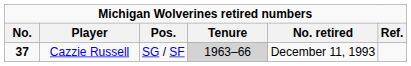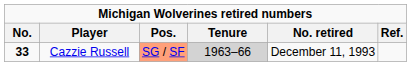(22, 52) 37 -> (22, 52) 33
(163, 52) no background -> (163, 52) lightsalmon background
